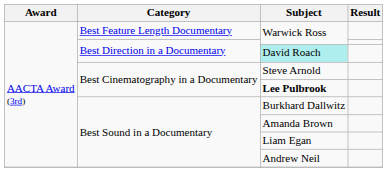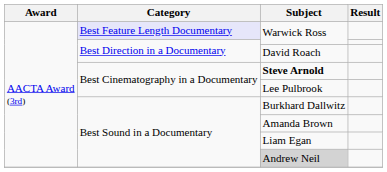(156, 30) no background -> (156, 30) lavender background
(292, 53) paleturquoise background -> (292, 53) no background
(292, 70) normal -> (293, 70) bold
(295, 88) bold -> (293, 88) normal
(291, 158) no background -> (291, 158) lightgrey background
